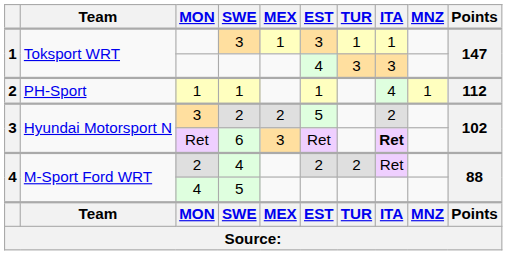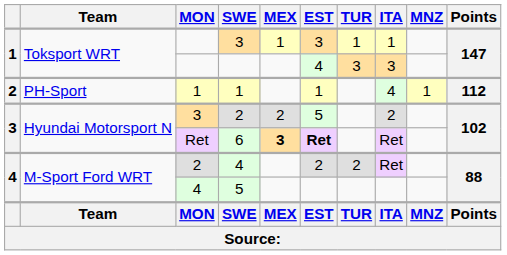(280, 140) normal -> (280, 140) bold
(319, 140) normal -> (319, 140) bold
(392, 140) bold -> (391, 140) normal
